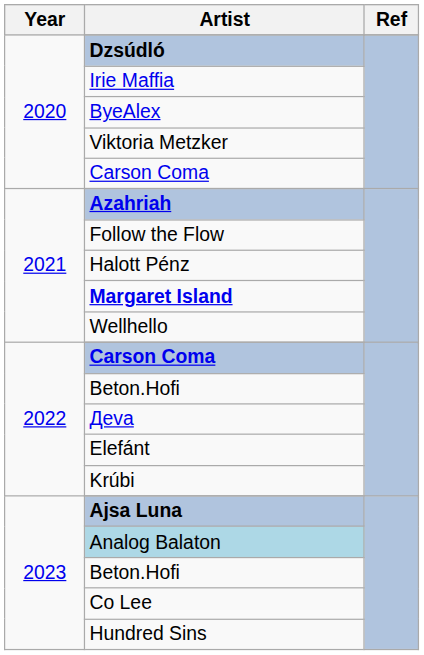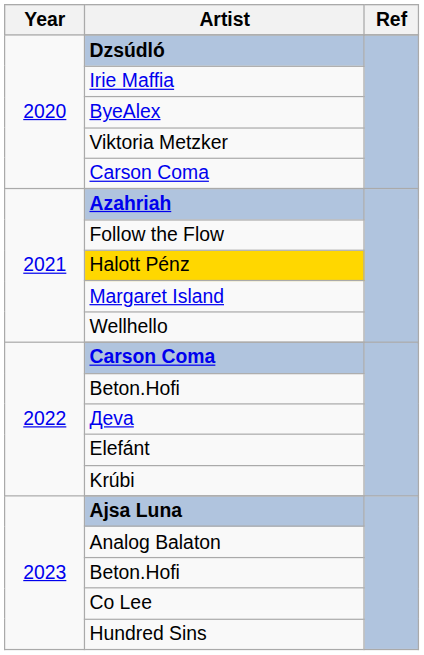(140, 265) no background -> (140, 265) gold background
(161, 296) bold -> (157, 296) normal
(155, 541) lightblue background -> (155, 541) no background
